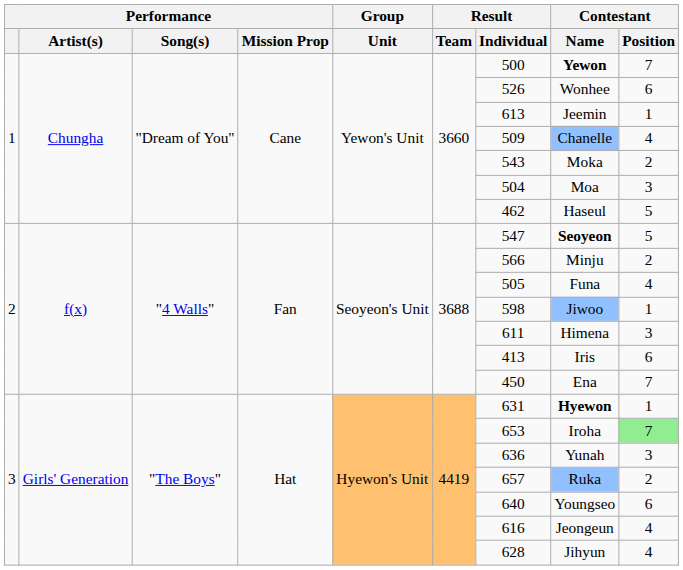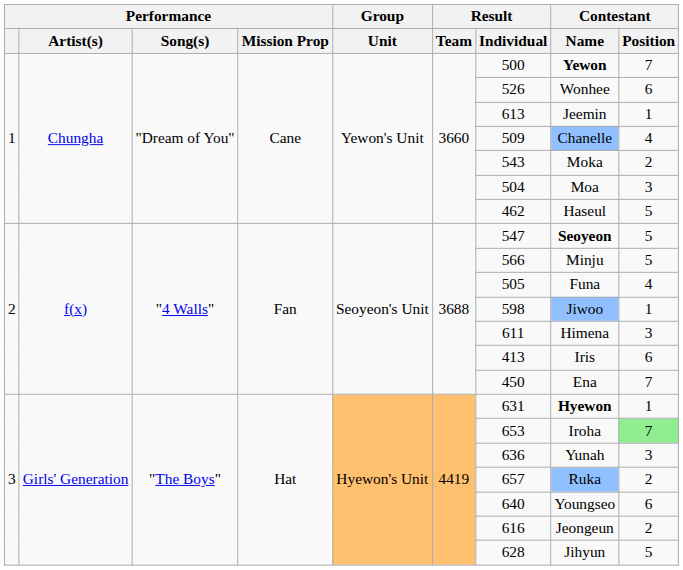(649, 260) 2 -> (649, 260) 5
(649, 528) 4 -> (649, 528) 2
(649, 552) 4 -> (649, 552) 5
